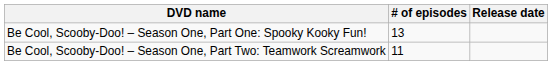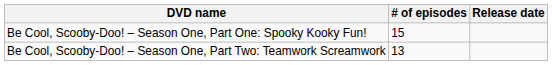(398, 32) 13 -> (398, 32) 15
(397, 51) 11 -> (398, 51) 13
